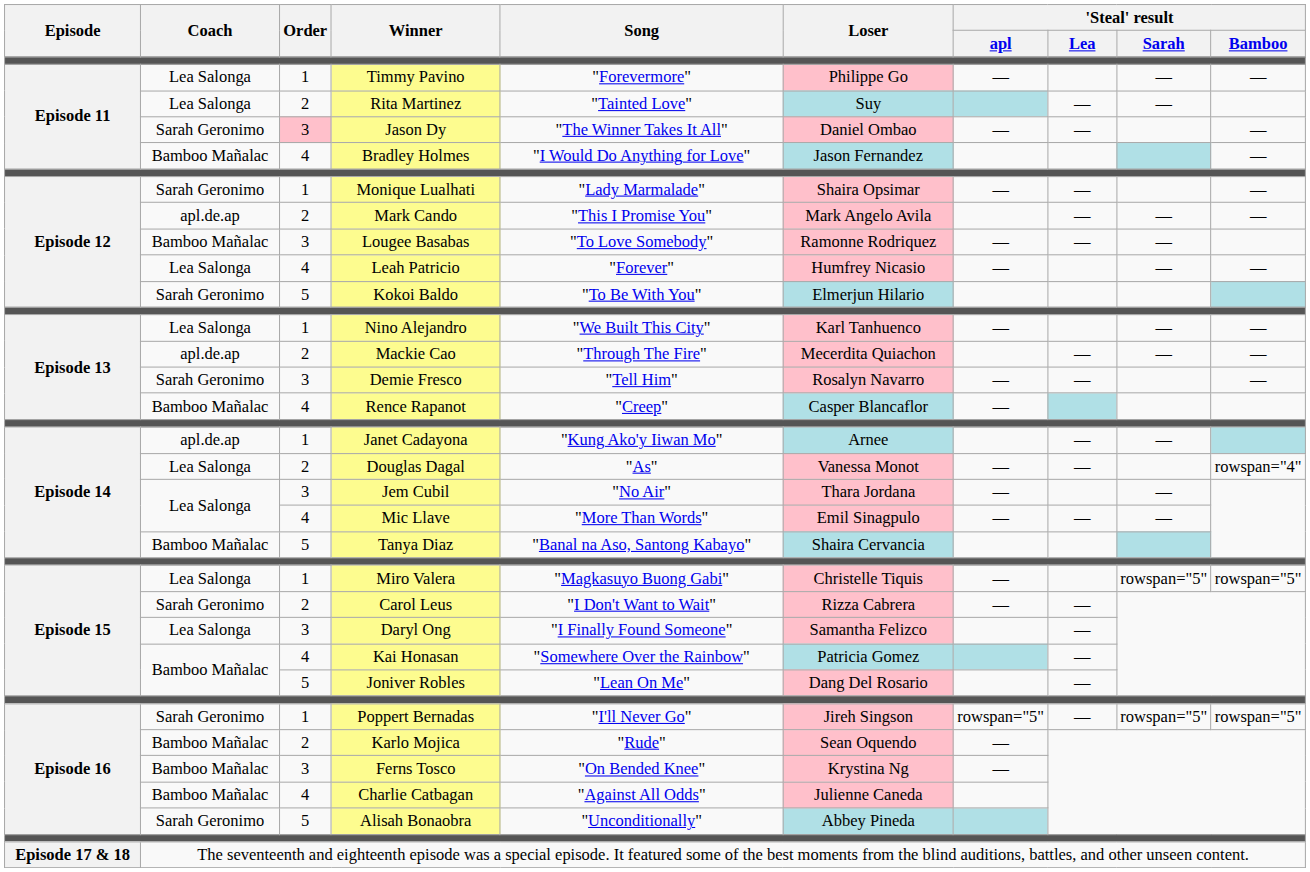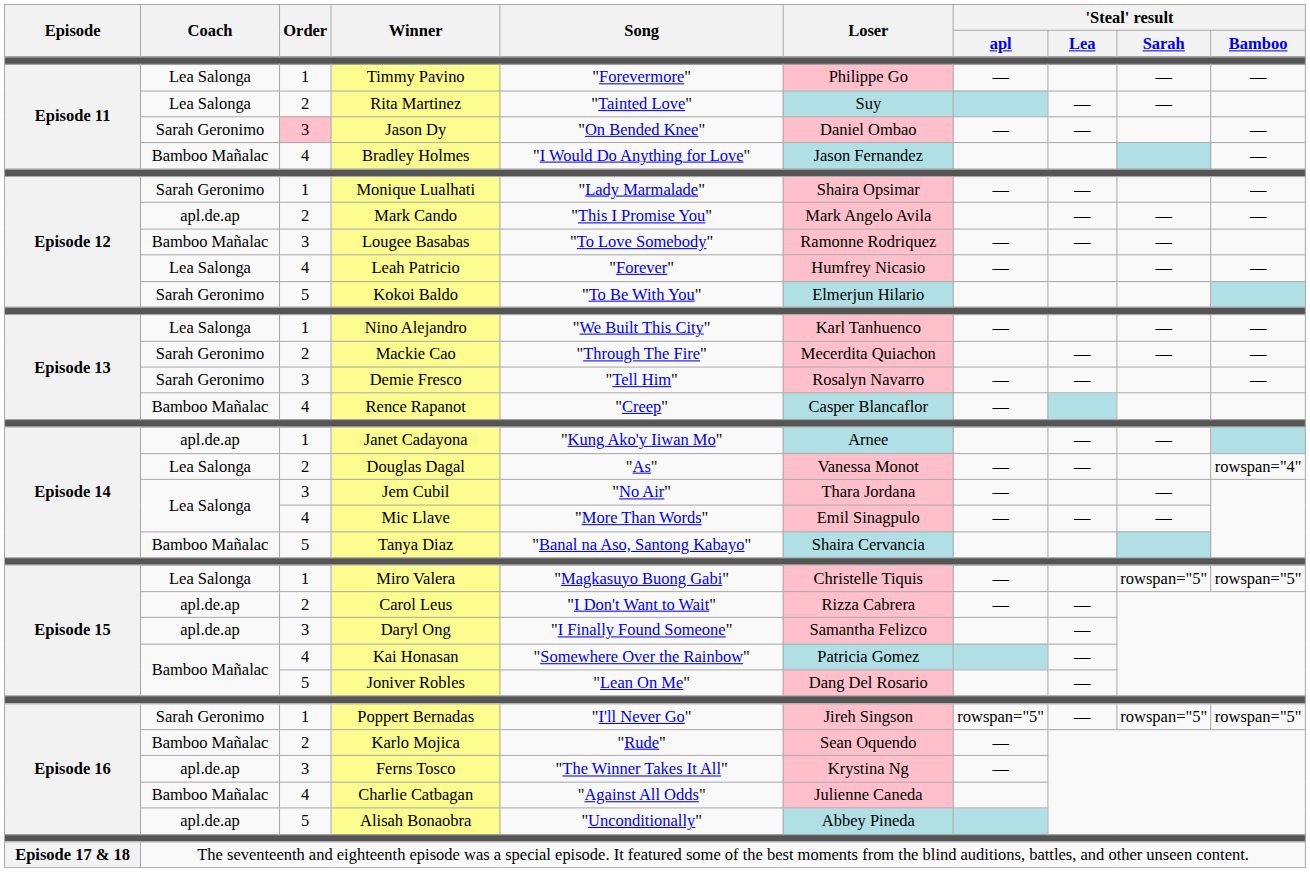(642, 129) "The Winner Takes It All" -> (642, 129) "On Bended Knee"
(210, 353) apl.de.ap -> (210, 353) Sarah Geronimo
(210, 604) Sarah Geronimo -> (210, 604) apl.de.ap
(210, 630) Lea Salonga -> (210, 630) apl.de.ap
(210, 768) Bamboo Mañalac -> (210, 768) apl.de.ap
(642, 768) "On Bended Knee" -> (642, 768) "The Winner Takes It All"
(210, 821) Sarah Geronimo -> (210, 821) apl.de.ap
